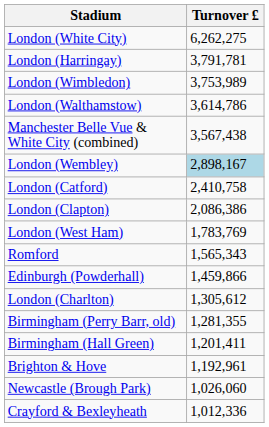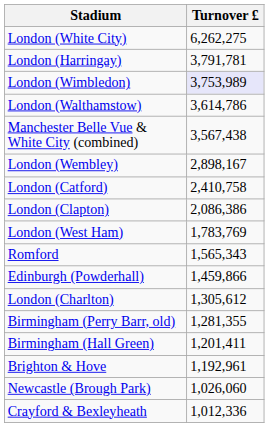(218, 82) no background -> (218, 82) lavender background
(218, 165) lightblue background -> (218, 165) no background
